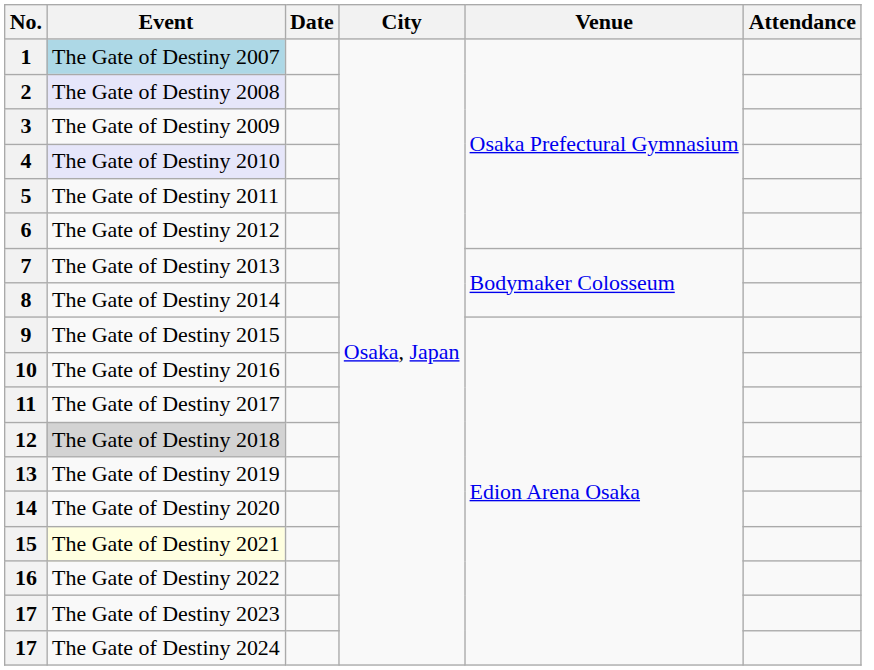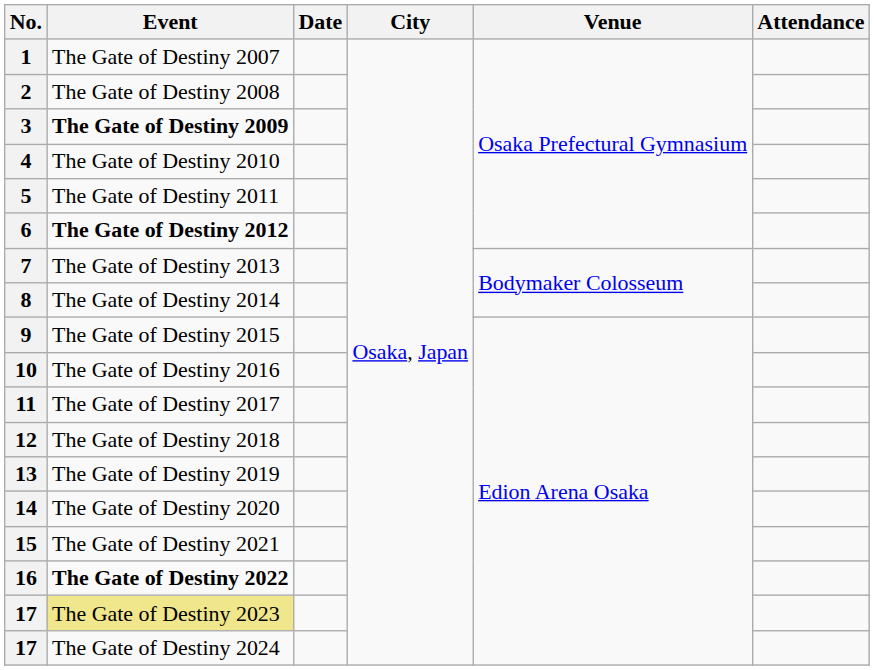(166, 56) lightblue background -> (166, 56) no background
(166, 91) lavender background -> (166, 91) no background
(166, 126) normal -> (170, 126) bold
(166, 160) lavender background -> (166, 160) no background
(166, 230) normal -> (170, 230) bold
(166, 439) lightgrey background -> (166, 439) no background
(166, 543) lightyellow background -> (166, 543) no background
(166, 578) normal -> (170, 578) bold
(166, 612) no background -> (166, 612) khaki background
